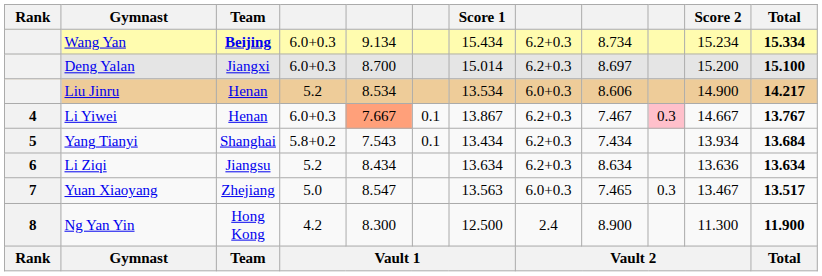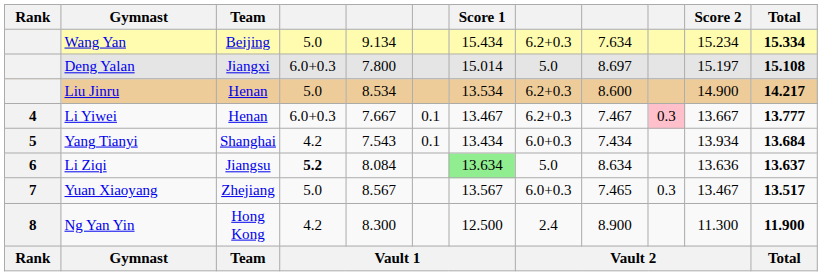(248, 41) bold -> (248, 41) normal
(313, 41) 6.0+0.3 -> (313, 41) 5.0
(615, 41) 8.734 -> (615, 41) 7.634
(379, 66) 8.700 -> (379, 66) 7.800
(548, 66) 6.2+0.3 -> (548, 66) 5.0
(718, 66) 15.200 -> (718, 66) 15.197
(784, 66) 15.100 -> (784, 66) 15.108
(313, 91) 5.2 -> (313, 91) 5.0
(548, 91) 6.0+0.3 -> (548, 91) 6.2+0.3
(615, 91) 8.606 -> (615, 91) 8.600
(379, 116) lightsalmon background -> (379, 116) no background
(482, 116) 13.867 -> (482, 116) 13.467
(718, 116) 14.667 -> (718, 116) 13.667
(784, 116) 13.767 -> (784, 116) 13.777
(313, 141) 5.8+0.2 -> (313, 141) 4.2
(548, 141) 6.2+0.3 -> (548, 141) 6.0+0.3
(313, 165) normal -> (313, 165) bold
(379, 165) 8.434 -> (379, 165) 8.084
(482, 165) no background -> (482, 165) lightgreen background
(548, 165) 6.2+0.3 -> (548, 165) 5.0
(784, 165) 13.634 -> (784, 165) 13.637
(379, 190) 8.547 -> (379, 190) 8.567
(482, 190) 13.563 -> (482, 190) 13.567
